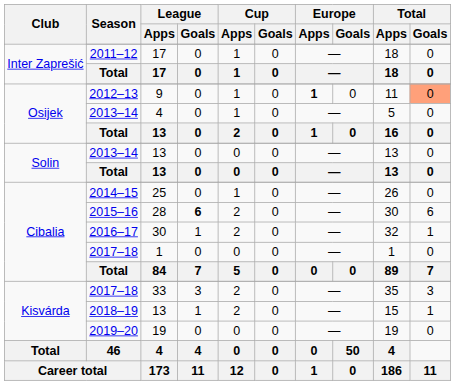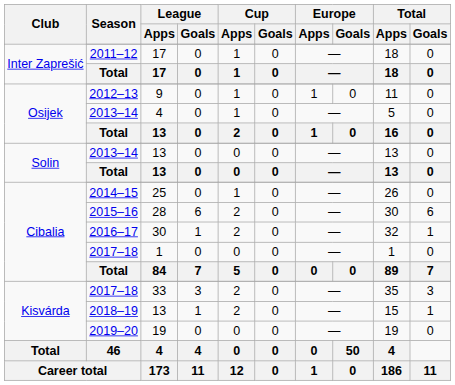(314, 93) bold -> (314, 93) normal
(430, 93) lightsalmon background -> (430, 93) no background
(198, 212) bold -> (198, 212) normal
